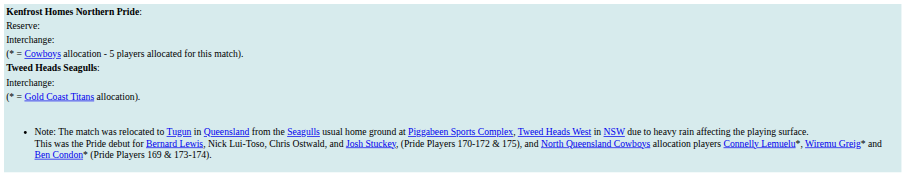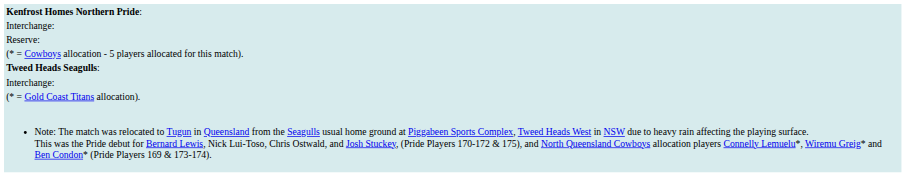(23, 26) Reserve: -> (30, 26) Interchange:
(30, 40) Interchange: -> (23, 40) Reserve:
